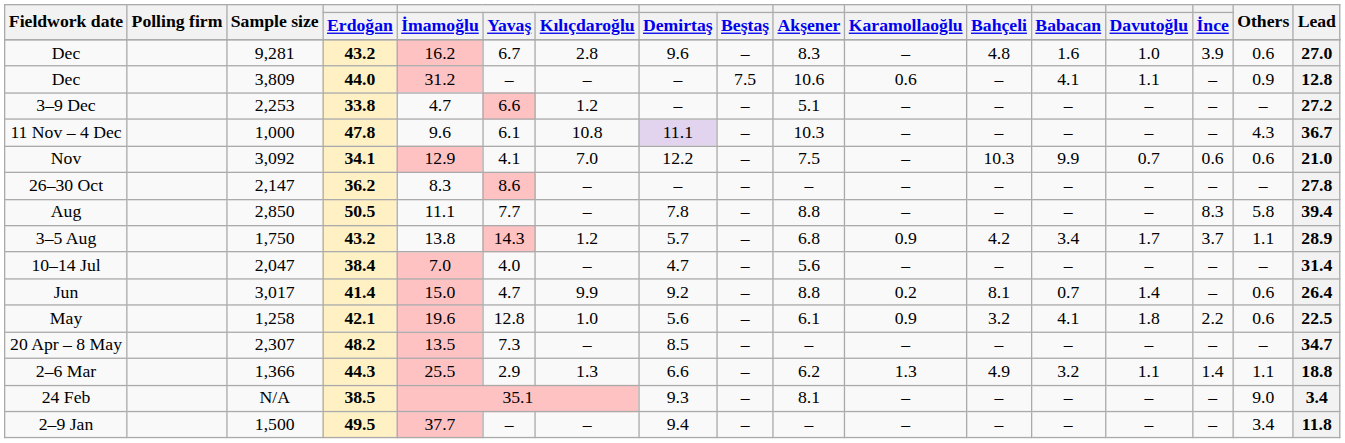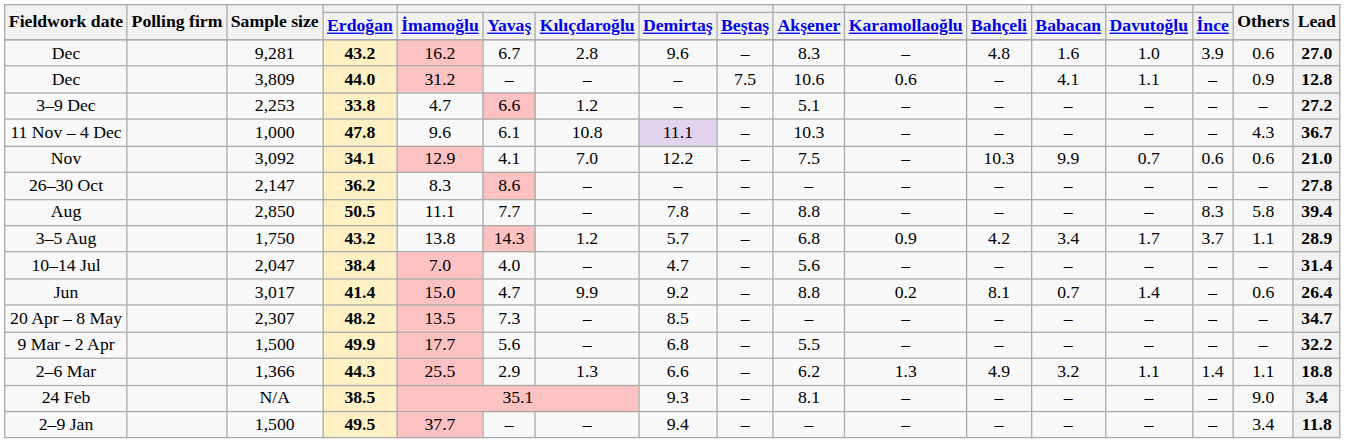- row: (66, 318)
+ row: (66, 344)
